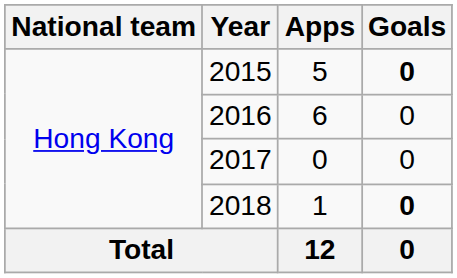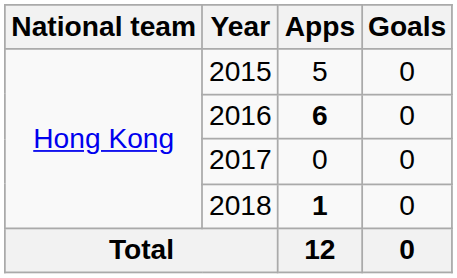(407, 71) bold -> (407, 71) normal
(320, 116) normal -> (320, 116) bold
(320, 205) normal -> (320, 205) bold
(407, 205) bold -> (407, 205) normal
